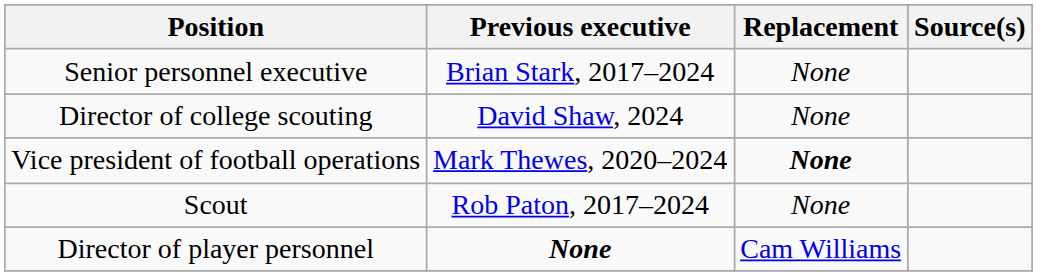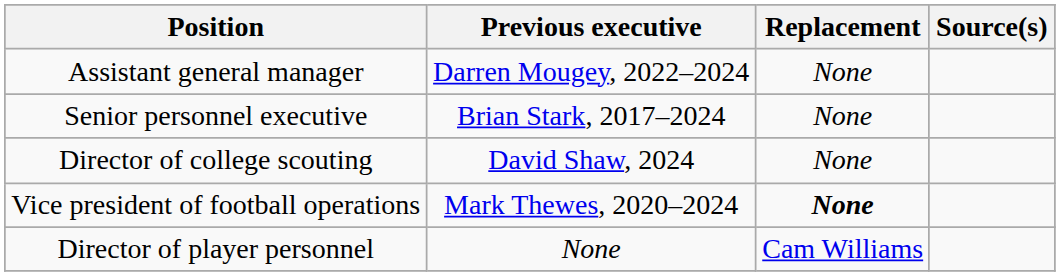+ row: (216, 71)
- row: (216, 204)
(580, 248) bold -> (591, 248) normal
